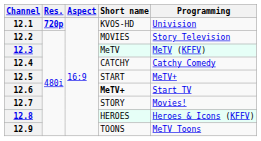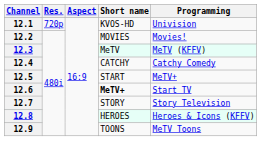(54, 24) bold -> (54, 24) normal
(191, 37) Story Television -> (170, 37) Movies!
(170, 103) Movies! -> (191, 103) Story Television
